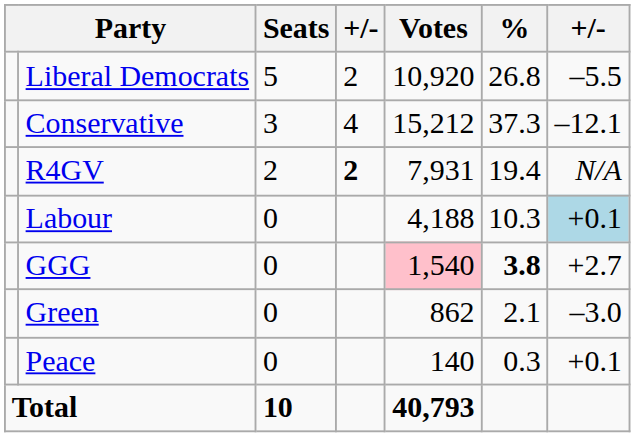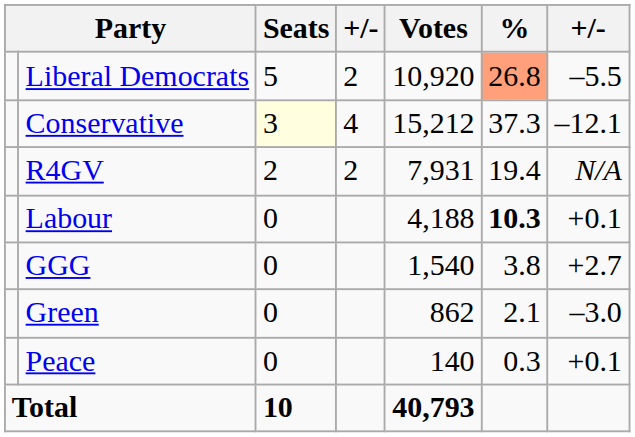(515, 75) no background -> (515, 75) lightsalmon background
(270, 123) no background -> (270, 123) lightyellow background
(351, 170) bold -> (351, 170) normal
(515, 218) normal -> (515, 218) bold
(595, 218) lightblue background -> (595, 218) no background
(441, 265) pink background -> (441, 265) no background
(522, 265) bold -> (522, 265) normal
